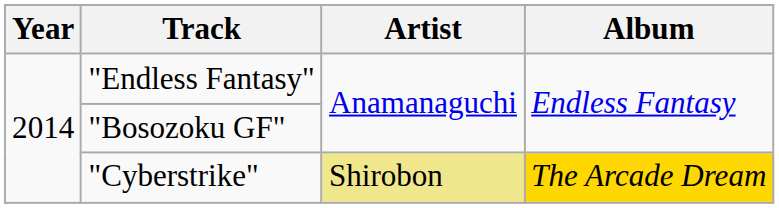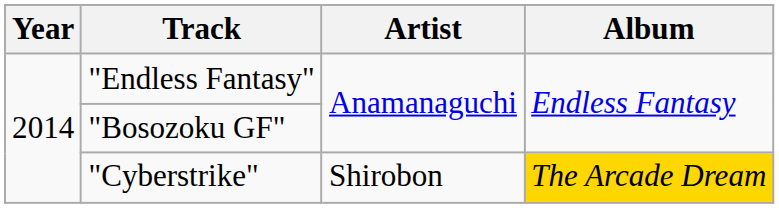(386, 176) khaki background -> (386, 176) no background
